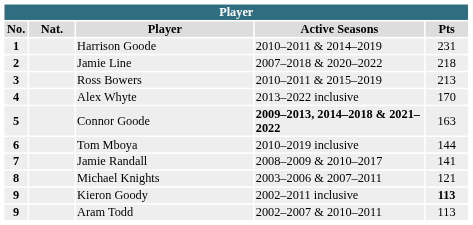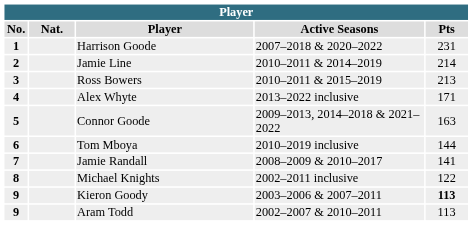(319, 46) 2010–2011 & 2014–2019 -> (319, 46) 2007–2018 & 2020–2022
(319, 63) 2007–2018 & 2020–2022 -> (319, 63) 2010–2011 & 2014–2019
(447, 63) 218 -> (447, 63) 214
(447, 97) 170 -> (447, 97) 171
(338, 120) bold -> (338, 120) normal
(319, 178) 2003–2006 & 2007–2011 -> (307, 178) 2002–2011 inclusive
(447, 178) 121 -> (447, 178) 122
(307, 195) 2002–2011 inclusive -> (319, 195) 2003–2006 & 2007–2011
